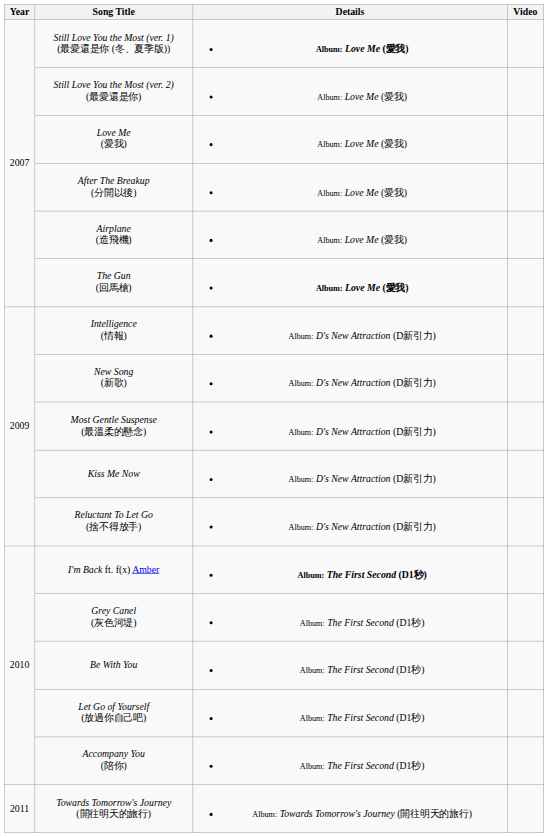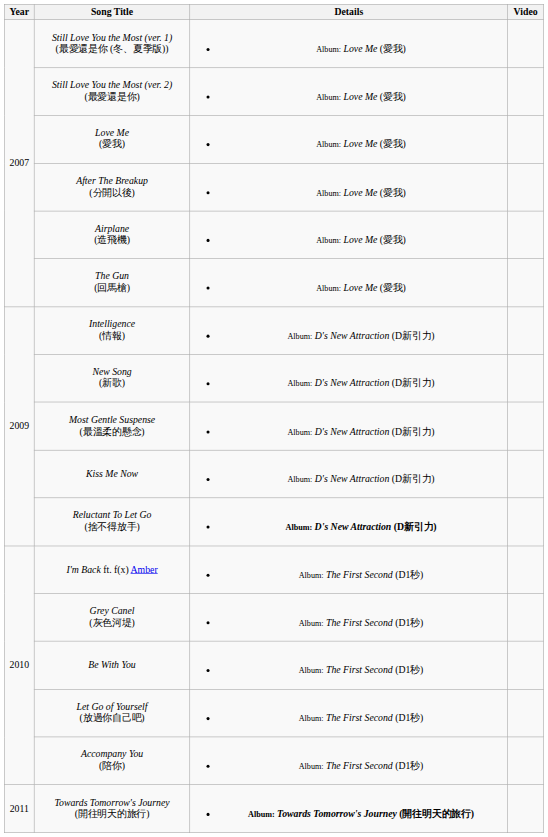(350, 49) bold -> (349, 49) normal
(350, 288) bold -> (349, 288) normal
(350, 527) normal -> (349, 527) bold
(350, 575) bold -> (349, 575) normal
(350, 814) normal -> (349, 814) bold
